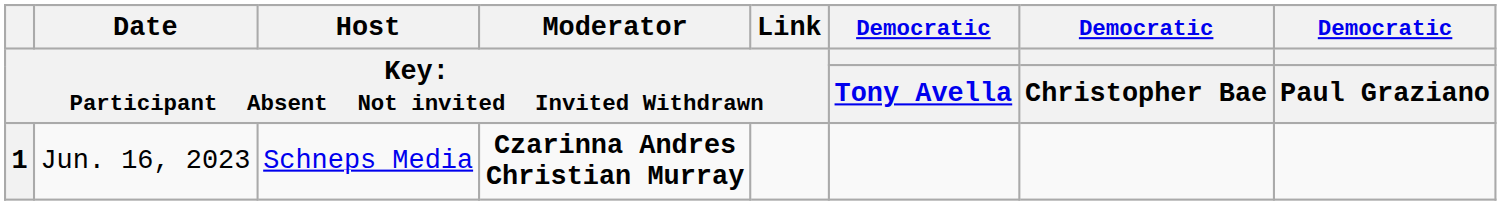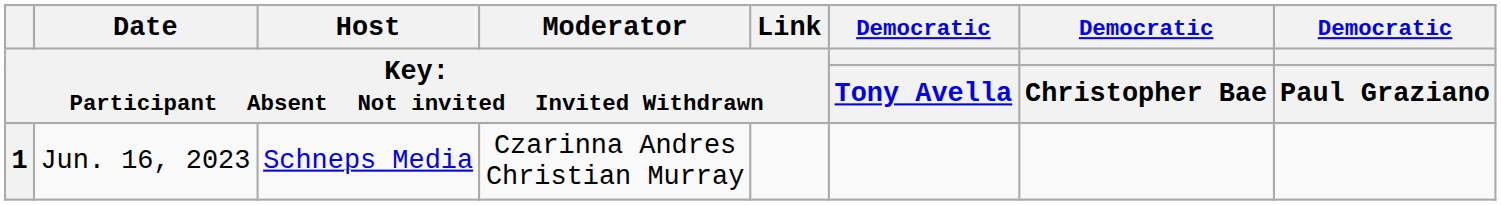(615, 161) bold -> (615, 161) normal
